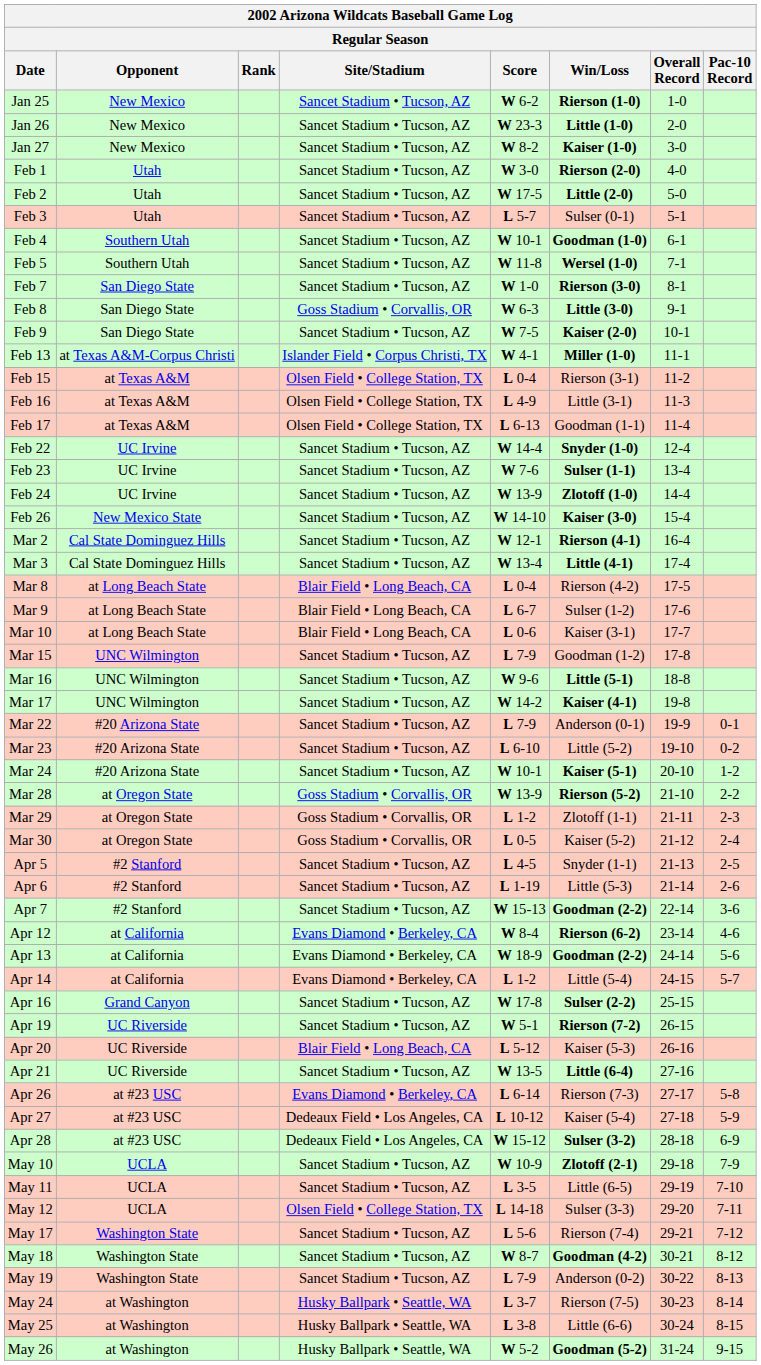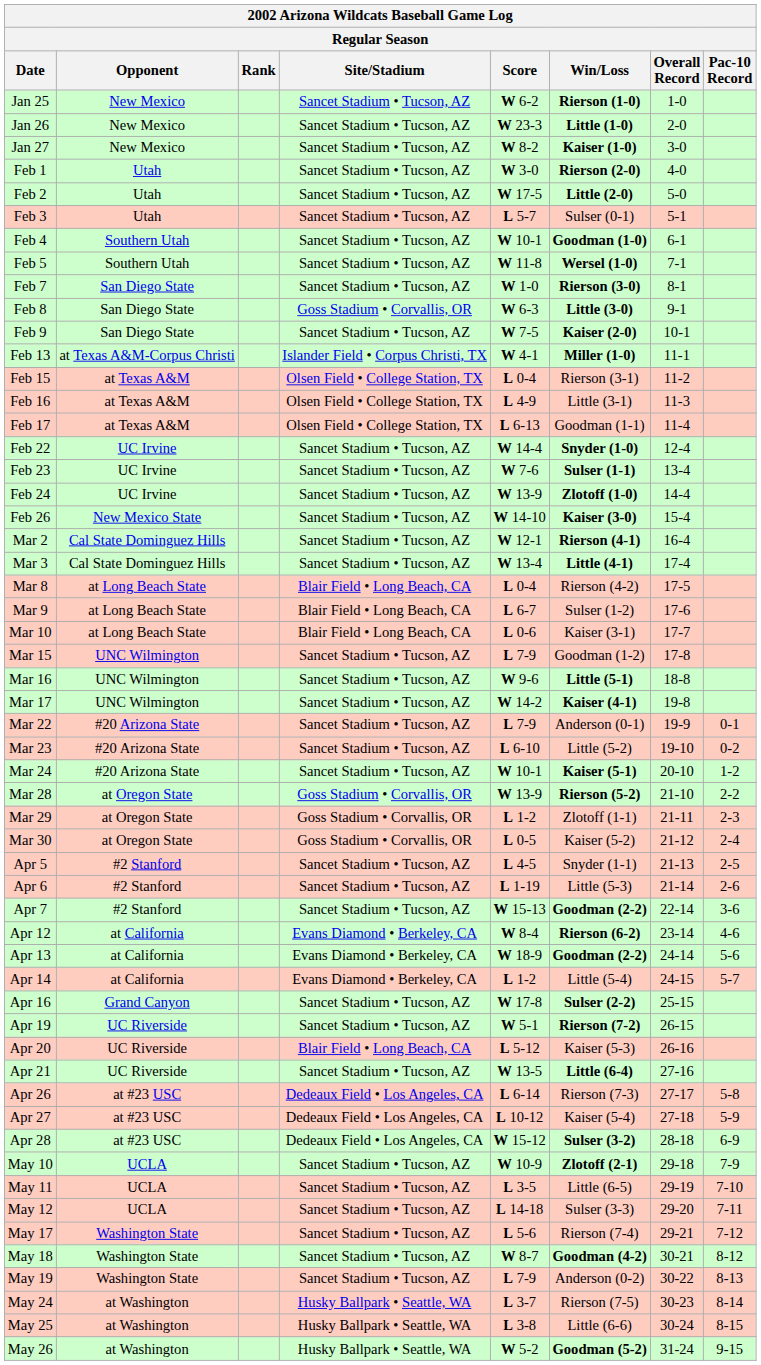(385, 1094) Evans Diamond • Berkeley, CA -> (385, 1094) Dedeaux Field • Los Angeles, CA
(385, 1210) Olsen Field • College Station, TX -> (385, 1210) Sancet Stadium • Tucson, AZ
